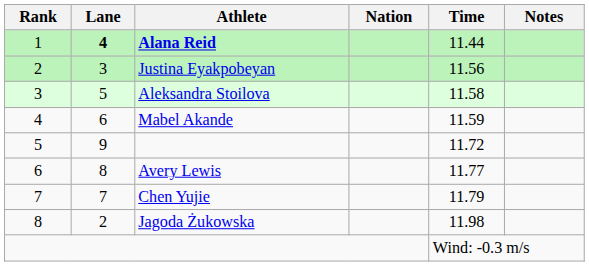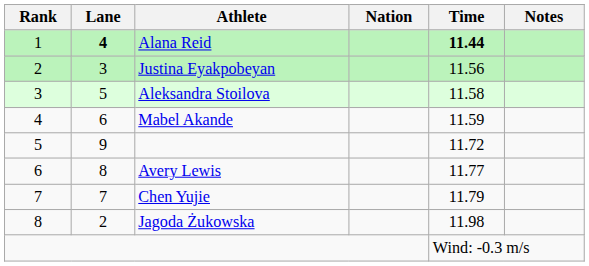(177, 42) bold -> (175, 42) normal
(467, 42) normal -> (467, 42) bold
